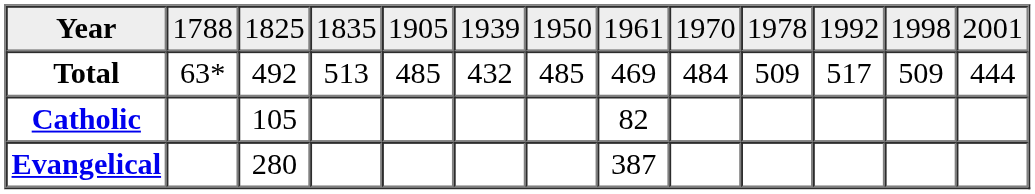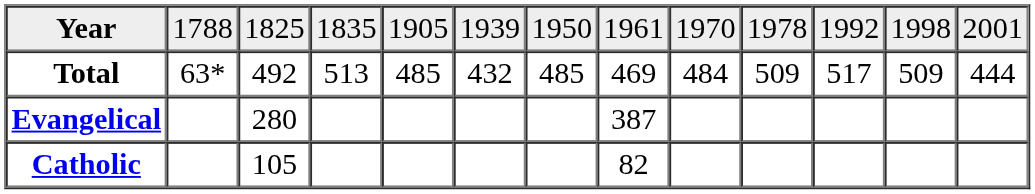rows swapped: (86, 118) <-> (86, 164)
